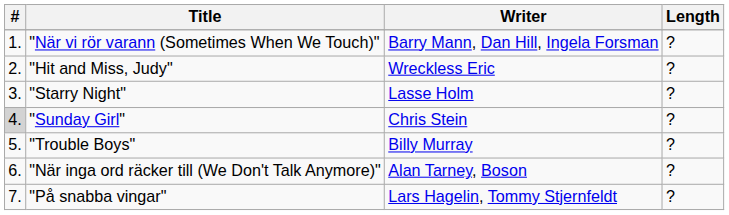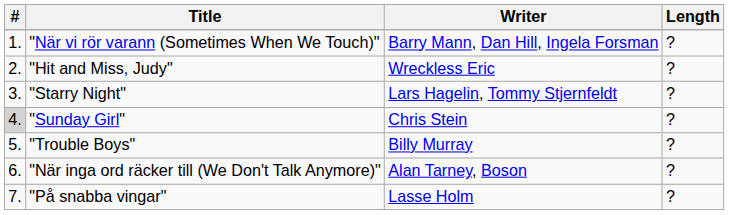(431, 94) Lasse Holm -> (503, 94) Lars Hagelin, Tommy Stjernfeldt
(503, 196) Lars Hagelin, Tommy Stjernfeldt -> (431, 196) Lasse Holm
